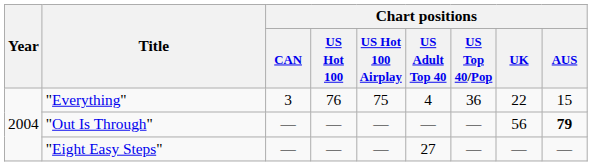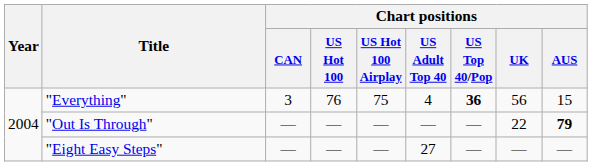(474, 99) normal -> (474, 99) bold
(519, 99) 22 -> (519, 99) 56
(519, 124) 56 -> (519, 124) 22
